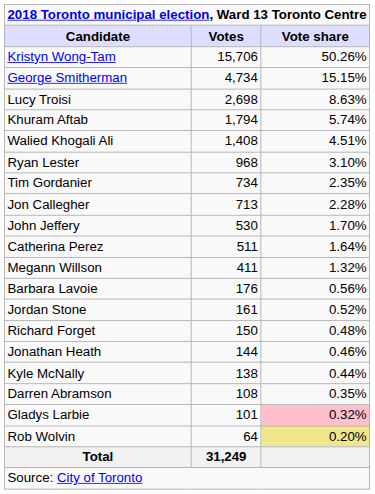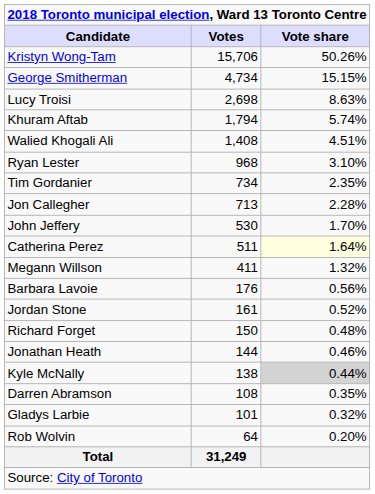(348, 246) no background -> (348, 246) lightyellow background
(348, 373) no background -> (348, 373) lightgrey background
(348, 415) pink background -> (348, 415) no background
(348, 436) khaki background -> (348, 436) no background
